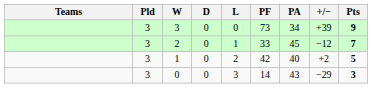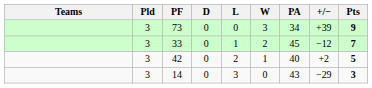columns swapped: (177, 12) <-> (265, 12)
